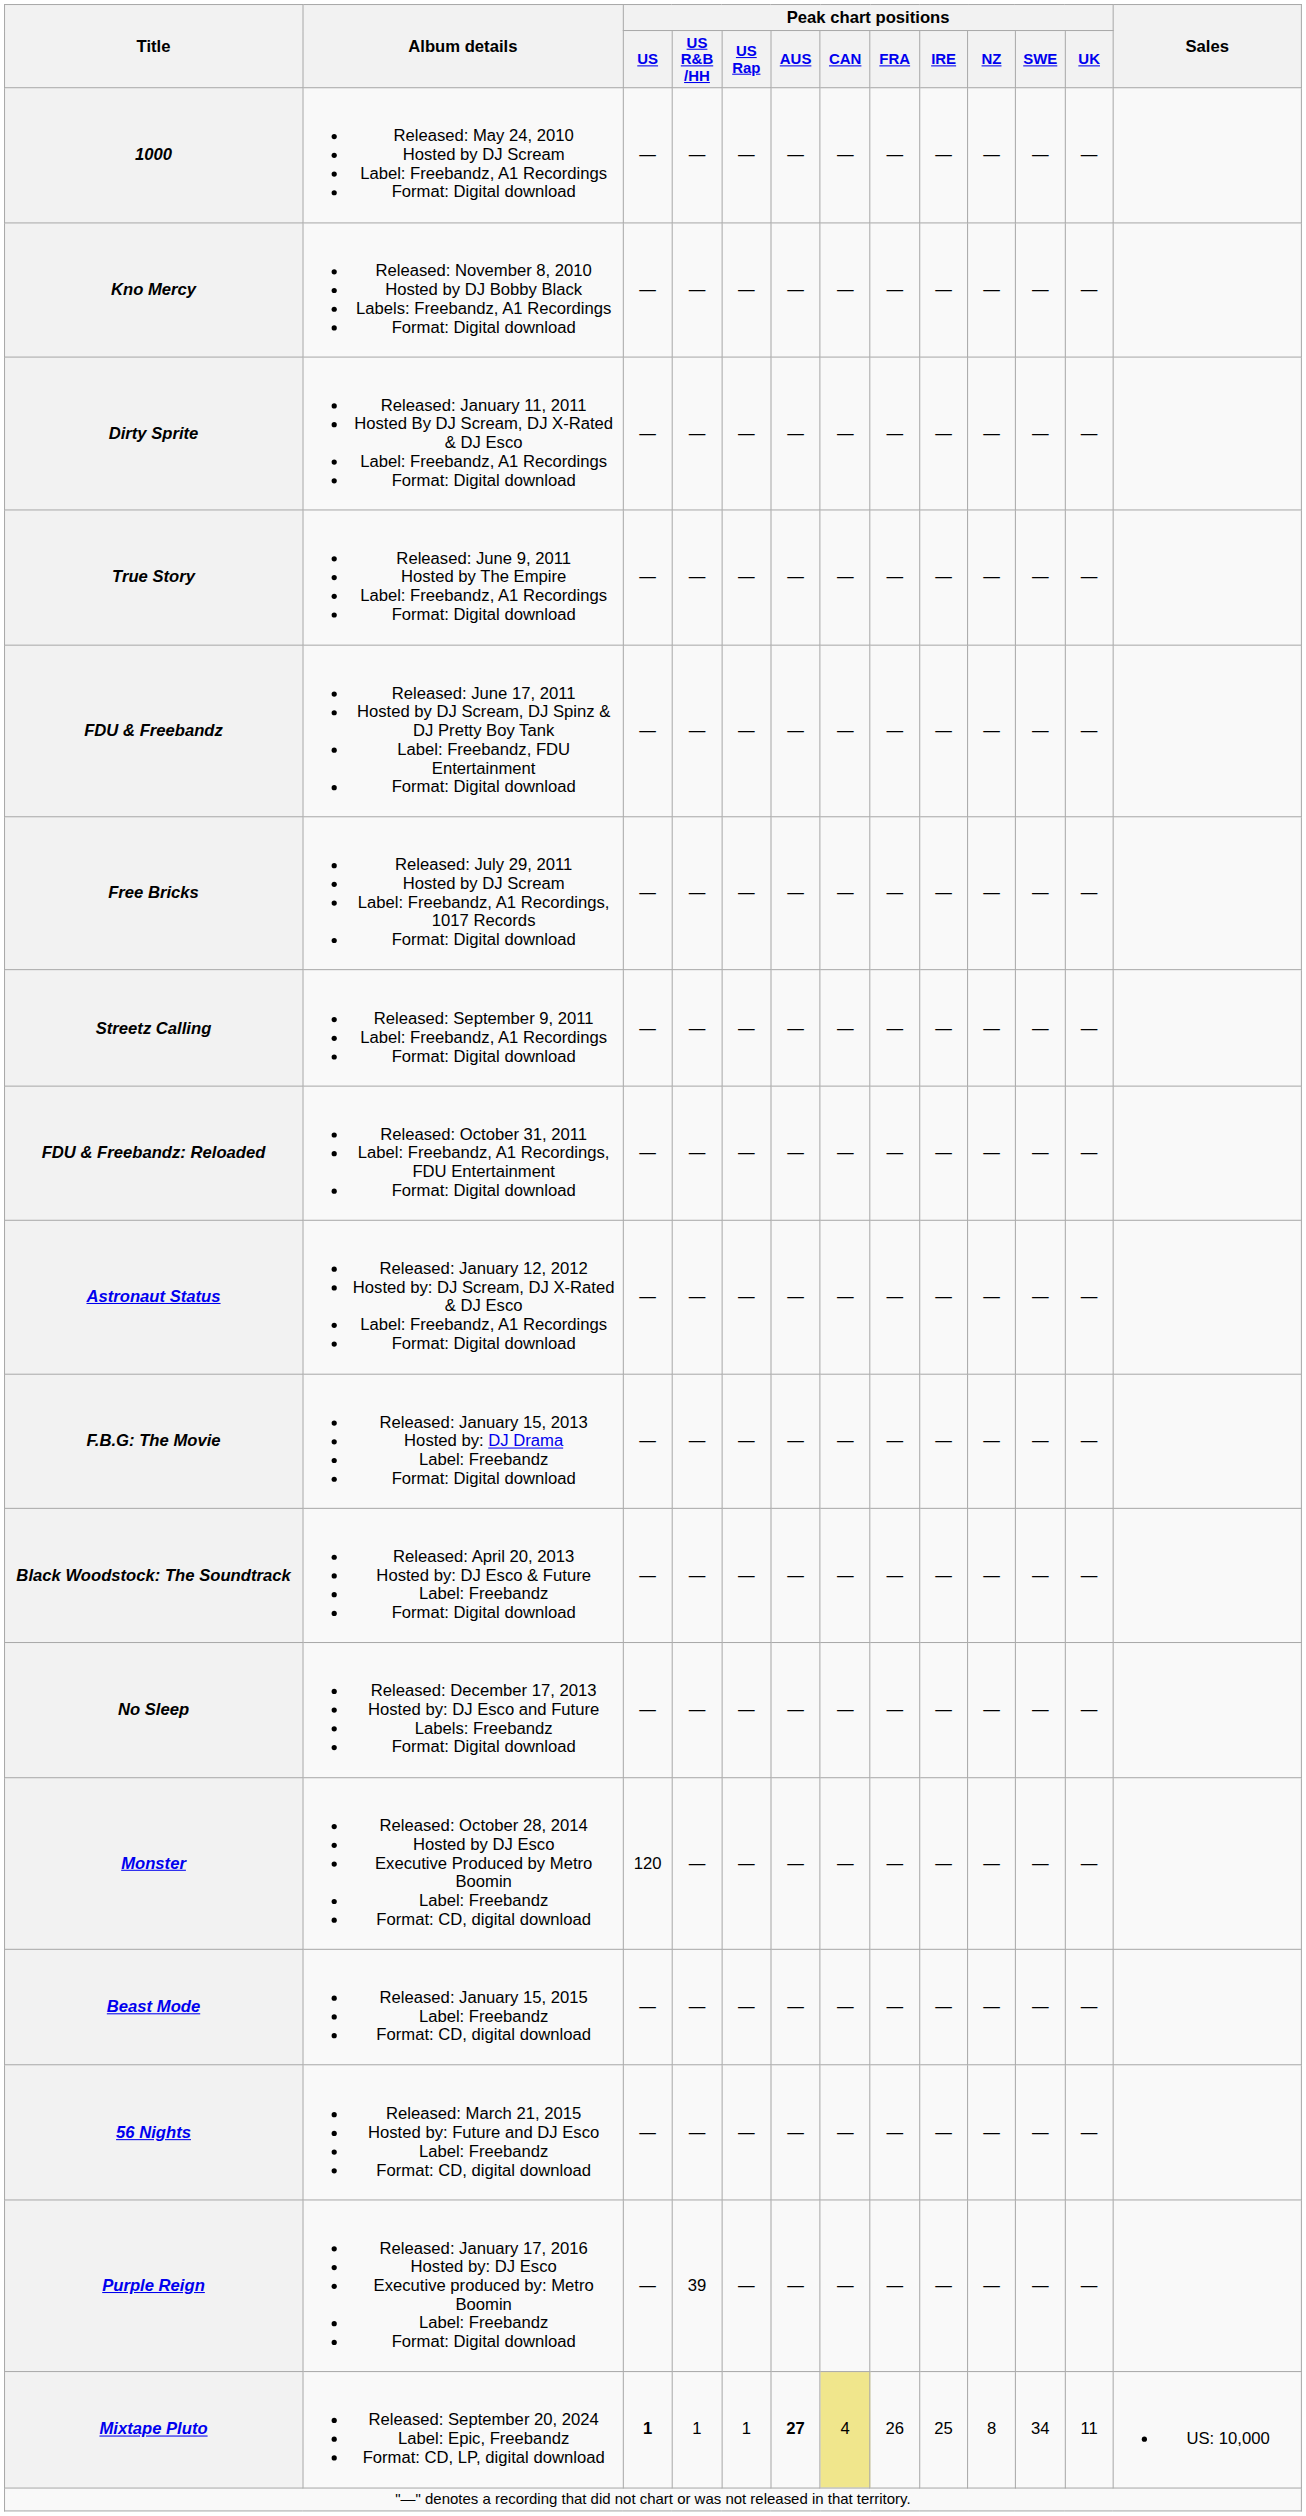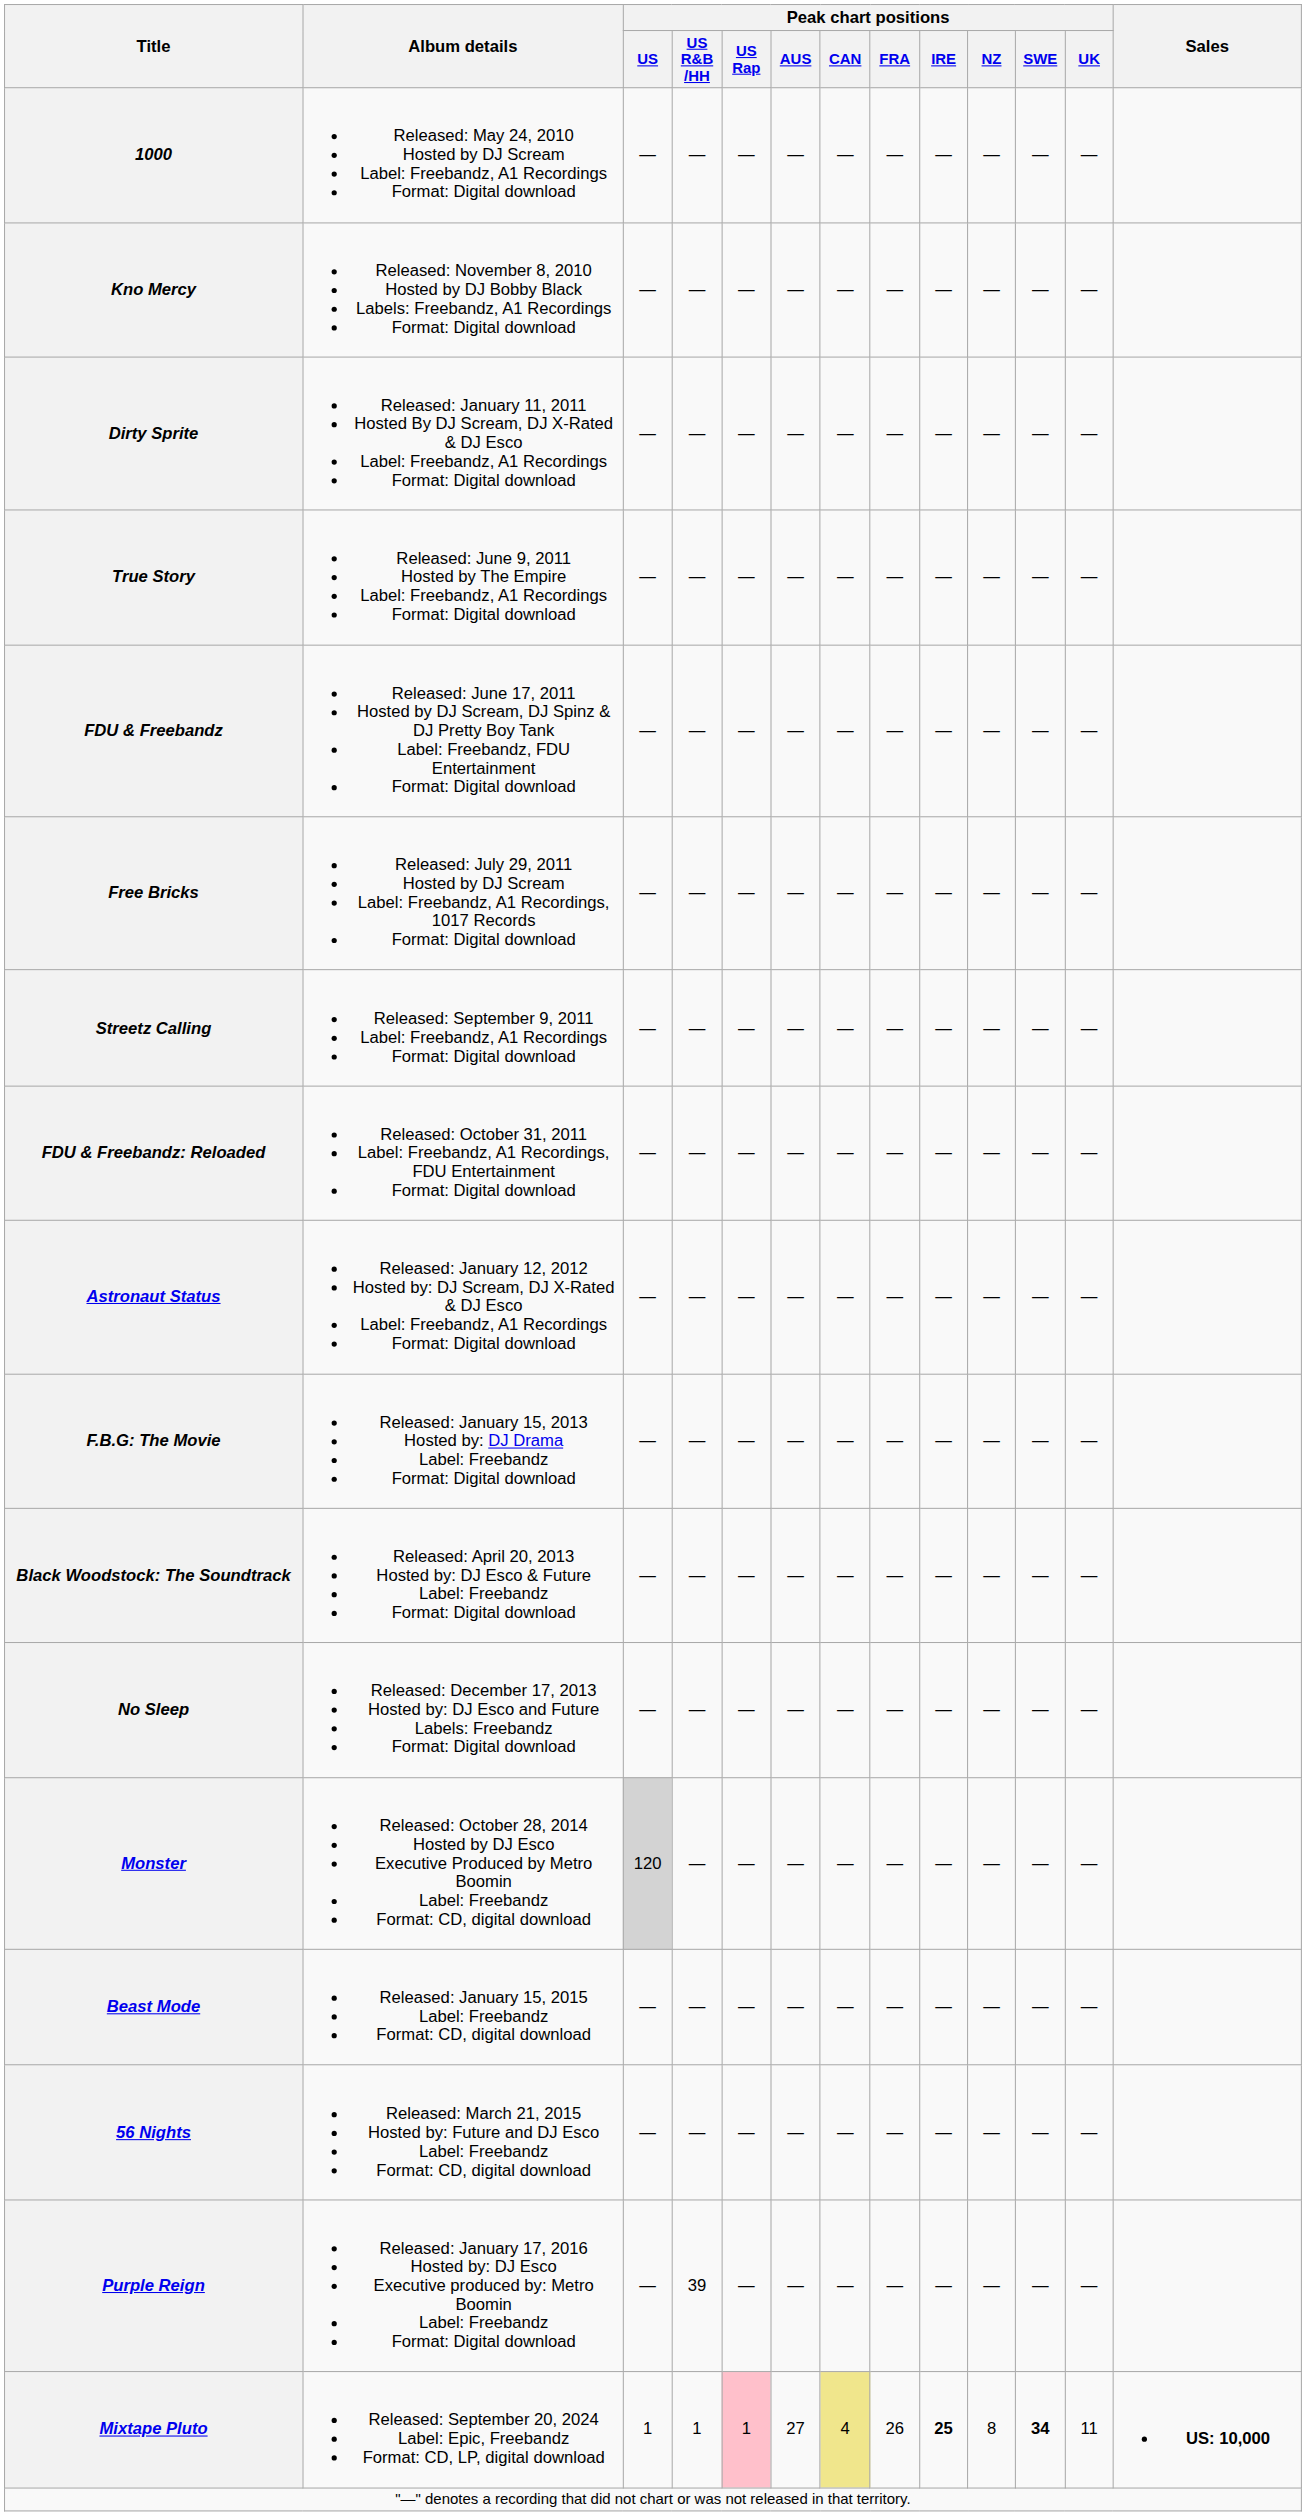(648, 1863) no background -> (648, 1863) lightgrey background
(648, 2429) bold -> (648, 2429) normal
(746, 2429) no background -> (746, 2429) pink background
(796, 2429) bold -> (796, 2429) normal
(944, 2429) normal -> (944, 2429) bold
(1040, 2429) normal -> (1040, 2429) bold
(1207, 2439) normal -> (1207, 2439) bold
